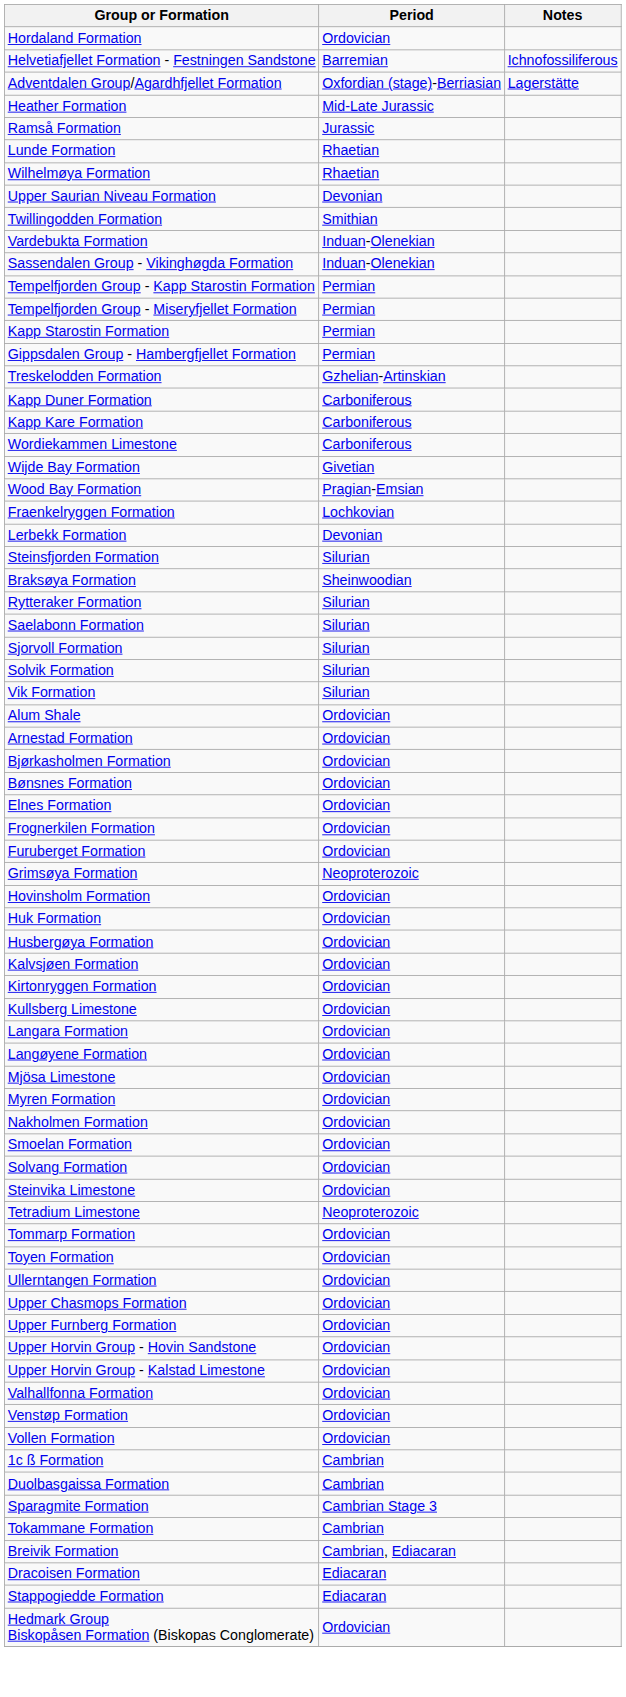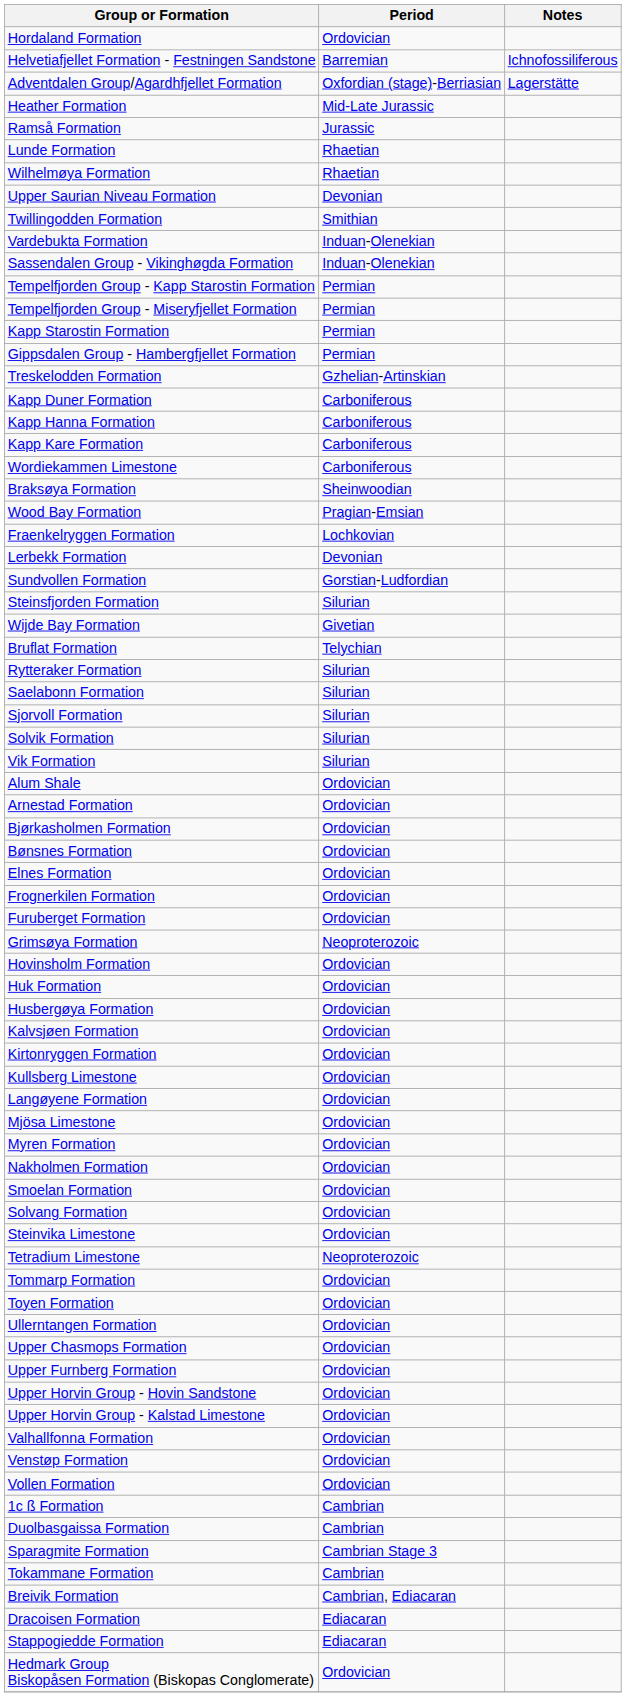+ row: (81, 422)
rows swapped: (74, 467) <-> (72, 580)
+ row: (77, 580)
+ row: (62, 648)
- row: (68, 1032)
